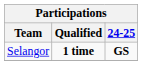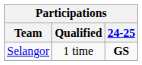(78, 51) bold -> (78, 51) normal
